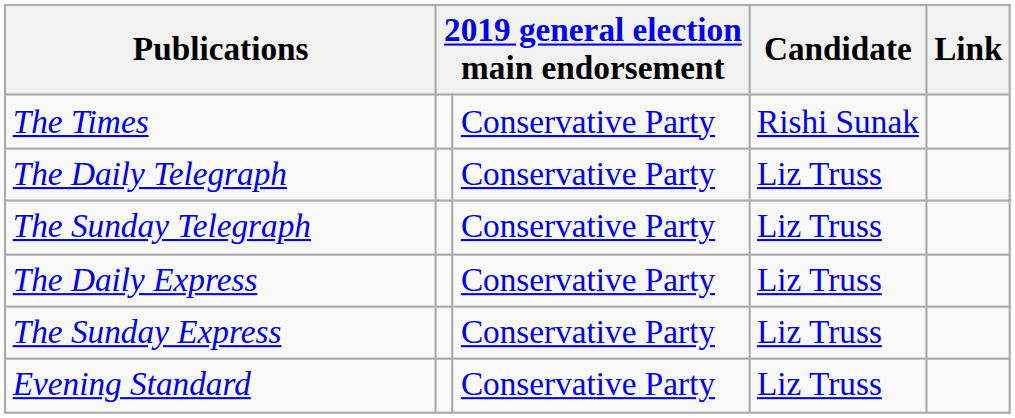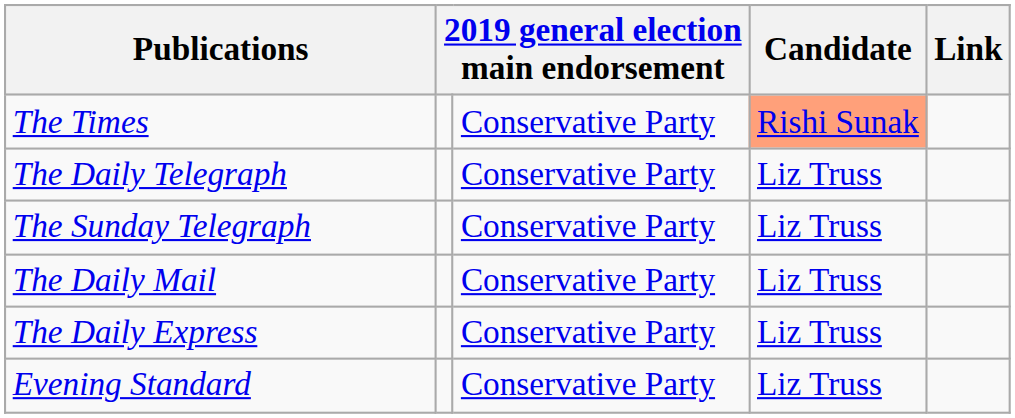(838, 121) no background -> (838, 121) lightsalmon background
+ row: (114, 279)
- row: (147, 332)
